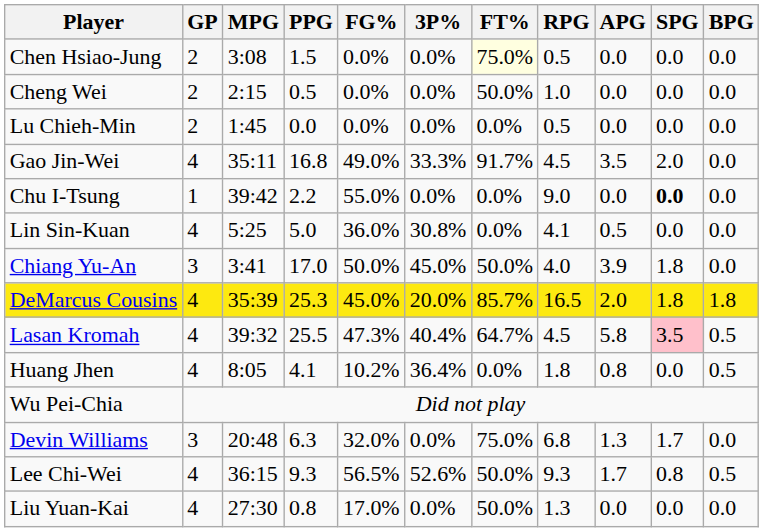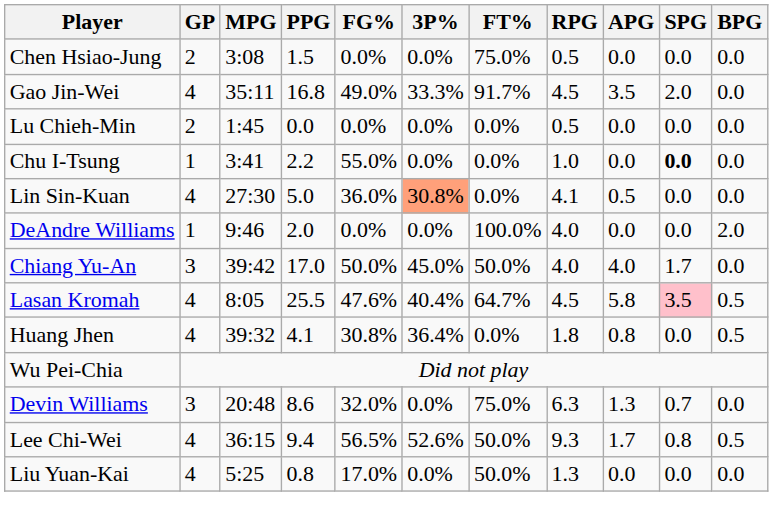(505, 56) lightyellow background -> (502, 56) no background
- row: (58, 91)
rows swapped: (65, 160) <-> (73, 126)
(253, 195) 39:42 -> (245, 160) 3:41
(557, 195) 9.0 -> (565, 160) 1.0
(247, 230) 5:25 -> (250, 195) 27:30
(438, 230) no background -> (436, 195) lightsalmon background
+ row: (92, 230)
(247, 265) 3:41 -> (250, 265) 39:42
(613, 265) 3.9 -> (622, 265) 4.0
(670, 265) 1.8 -> (678, 265) 1.7
- row: (93, 299)
(253, 334) 39:32 -> (245, 299) 8:05
(371, 334) 47.3% -> (369, 299) 47.6%
(247, 369) 8:05 -> (250, 334) 39:32
(371, 369) 10.2% -> (369, 334) 30.8%
(303, 439) 6.3 -> (300, 404) 8.6
(557, 439) 6.8 -> (565, 404) 6.3
(670, 439) 1.7 -> (678, 404) 0.7
(303, 473) 9.3 -> (300, 439) 9.4
(253, 508) 27:30 -> (245, 473) 5:25
